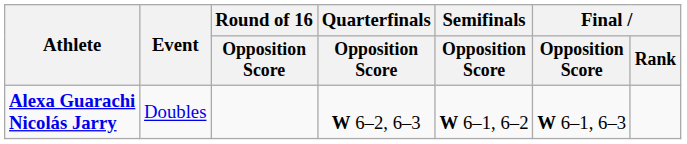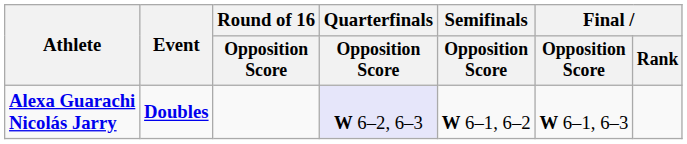(175, 112) normal -> (176, 112) bold
(376, 123) no background -> (378, 123) lavender background
